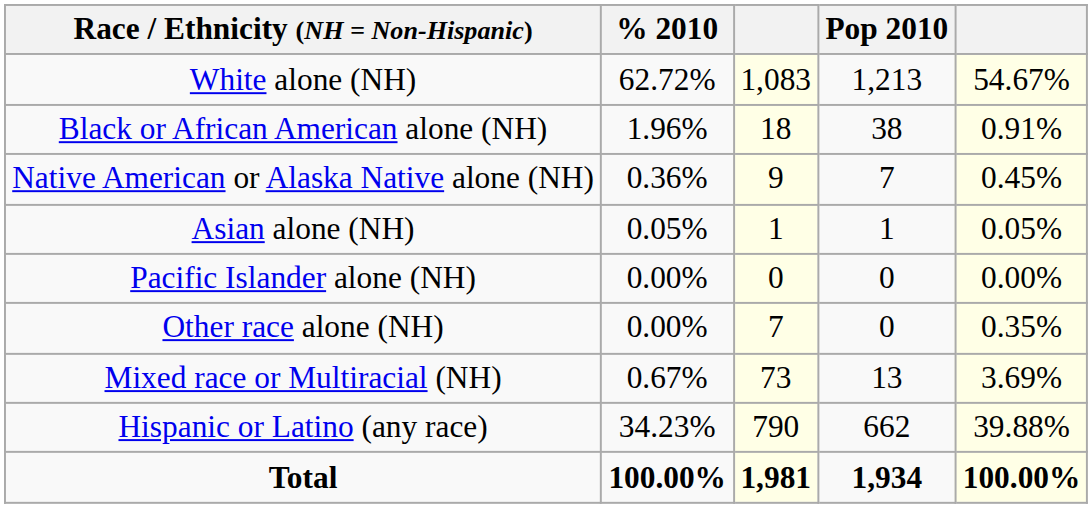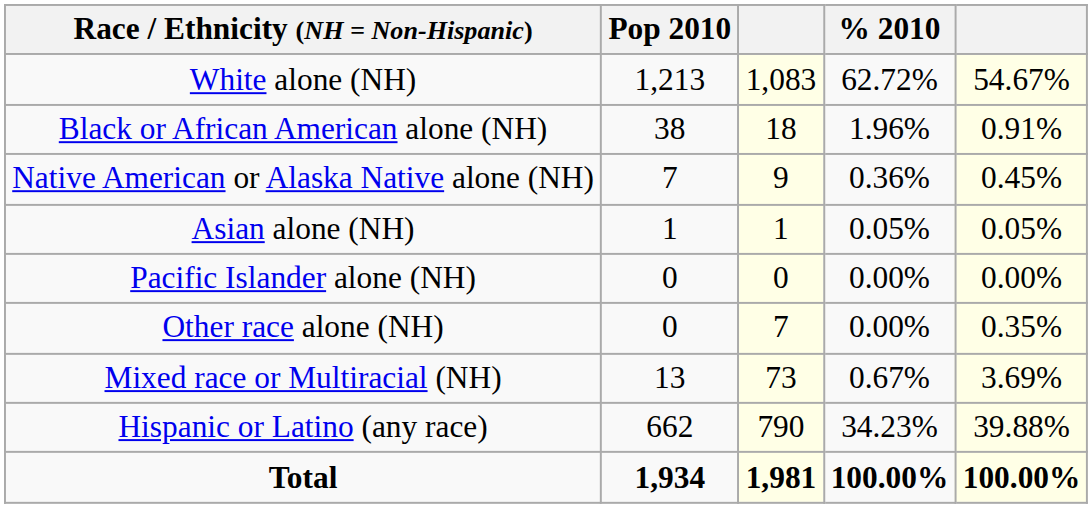columns swapped: (887, 29) <-> (667, 29)
